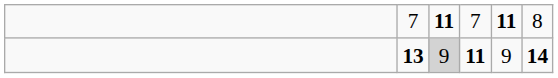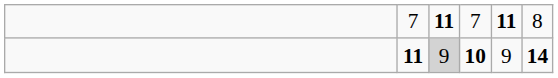(413, 55) 13 -> (413, 55) 11
(475, 55) 11 -> (475, 55) 10
